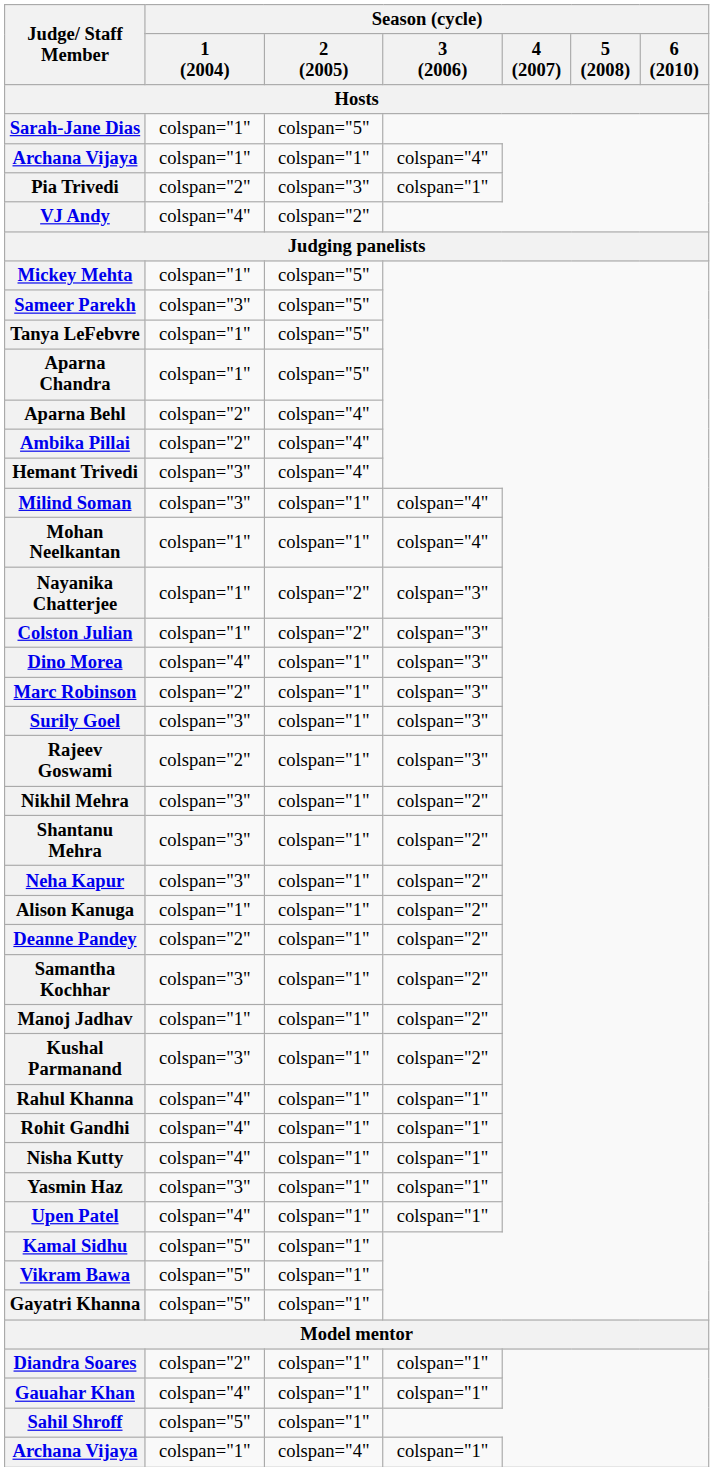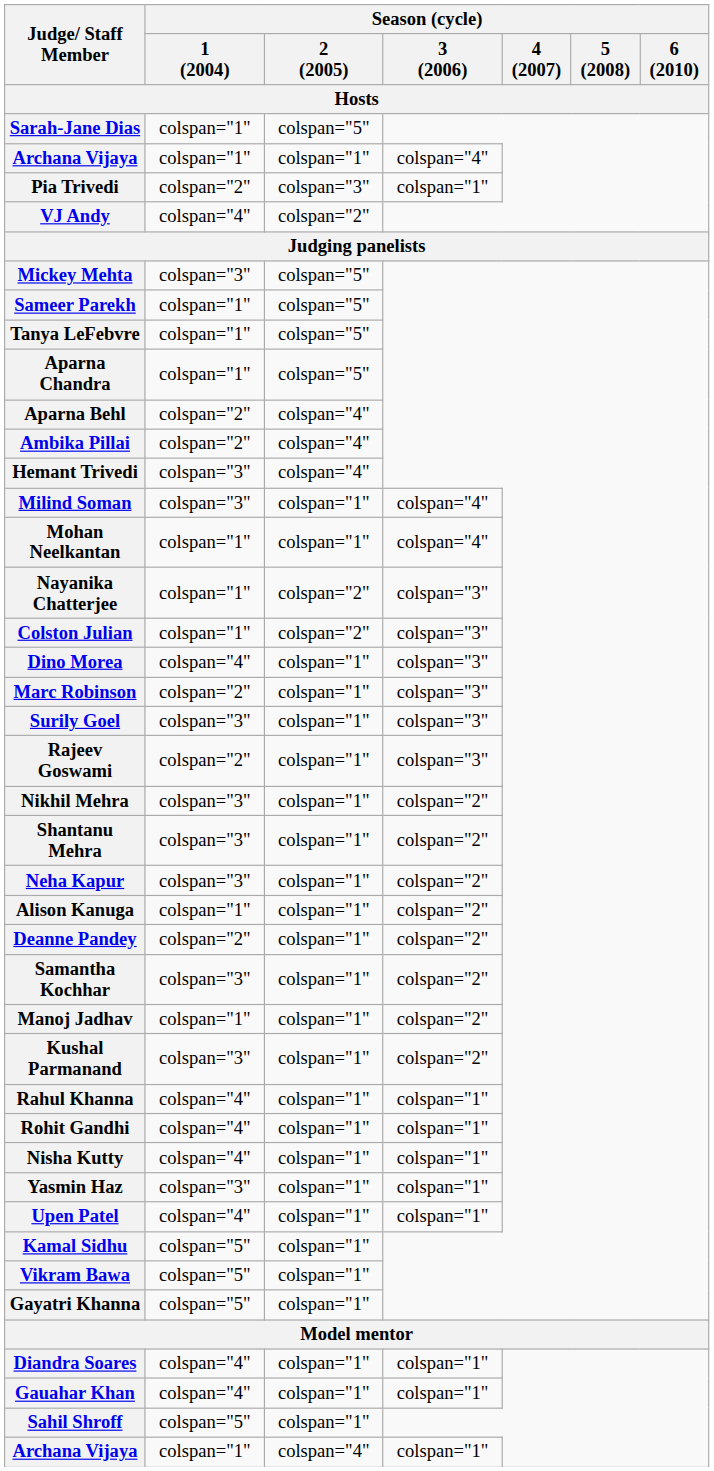(205, 275) colspan="1" -> (205, 275) colspan="3"
(205, 305) colspan="3" -> (205, 305) colspan="1"
(205, 1363) colspan="2" -> (205, 1363) colspan="4"
